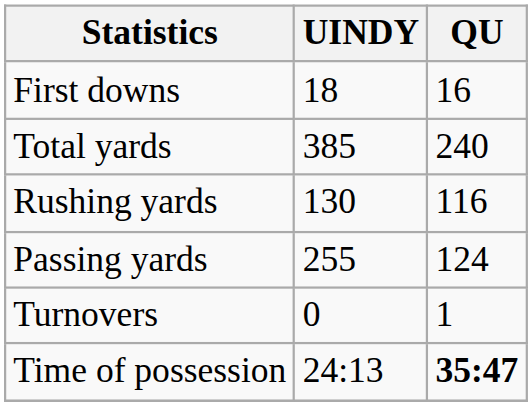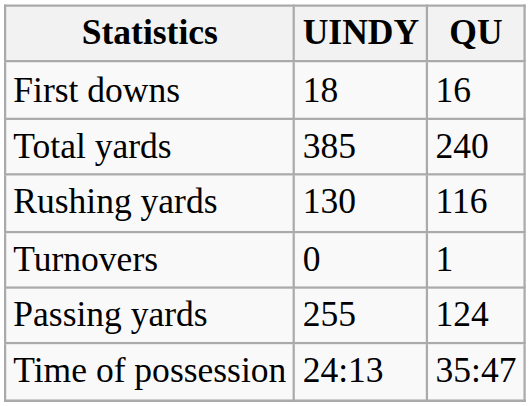rows swapped: (110, 258) <-> (86, 314)
(477, 371) bold -> (476, 371) normal
